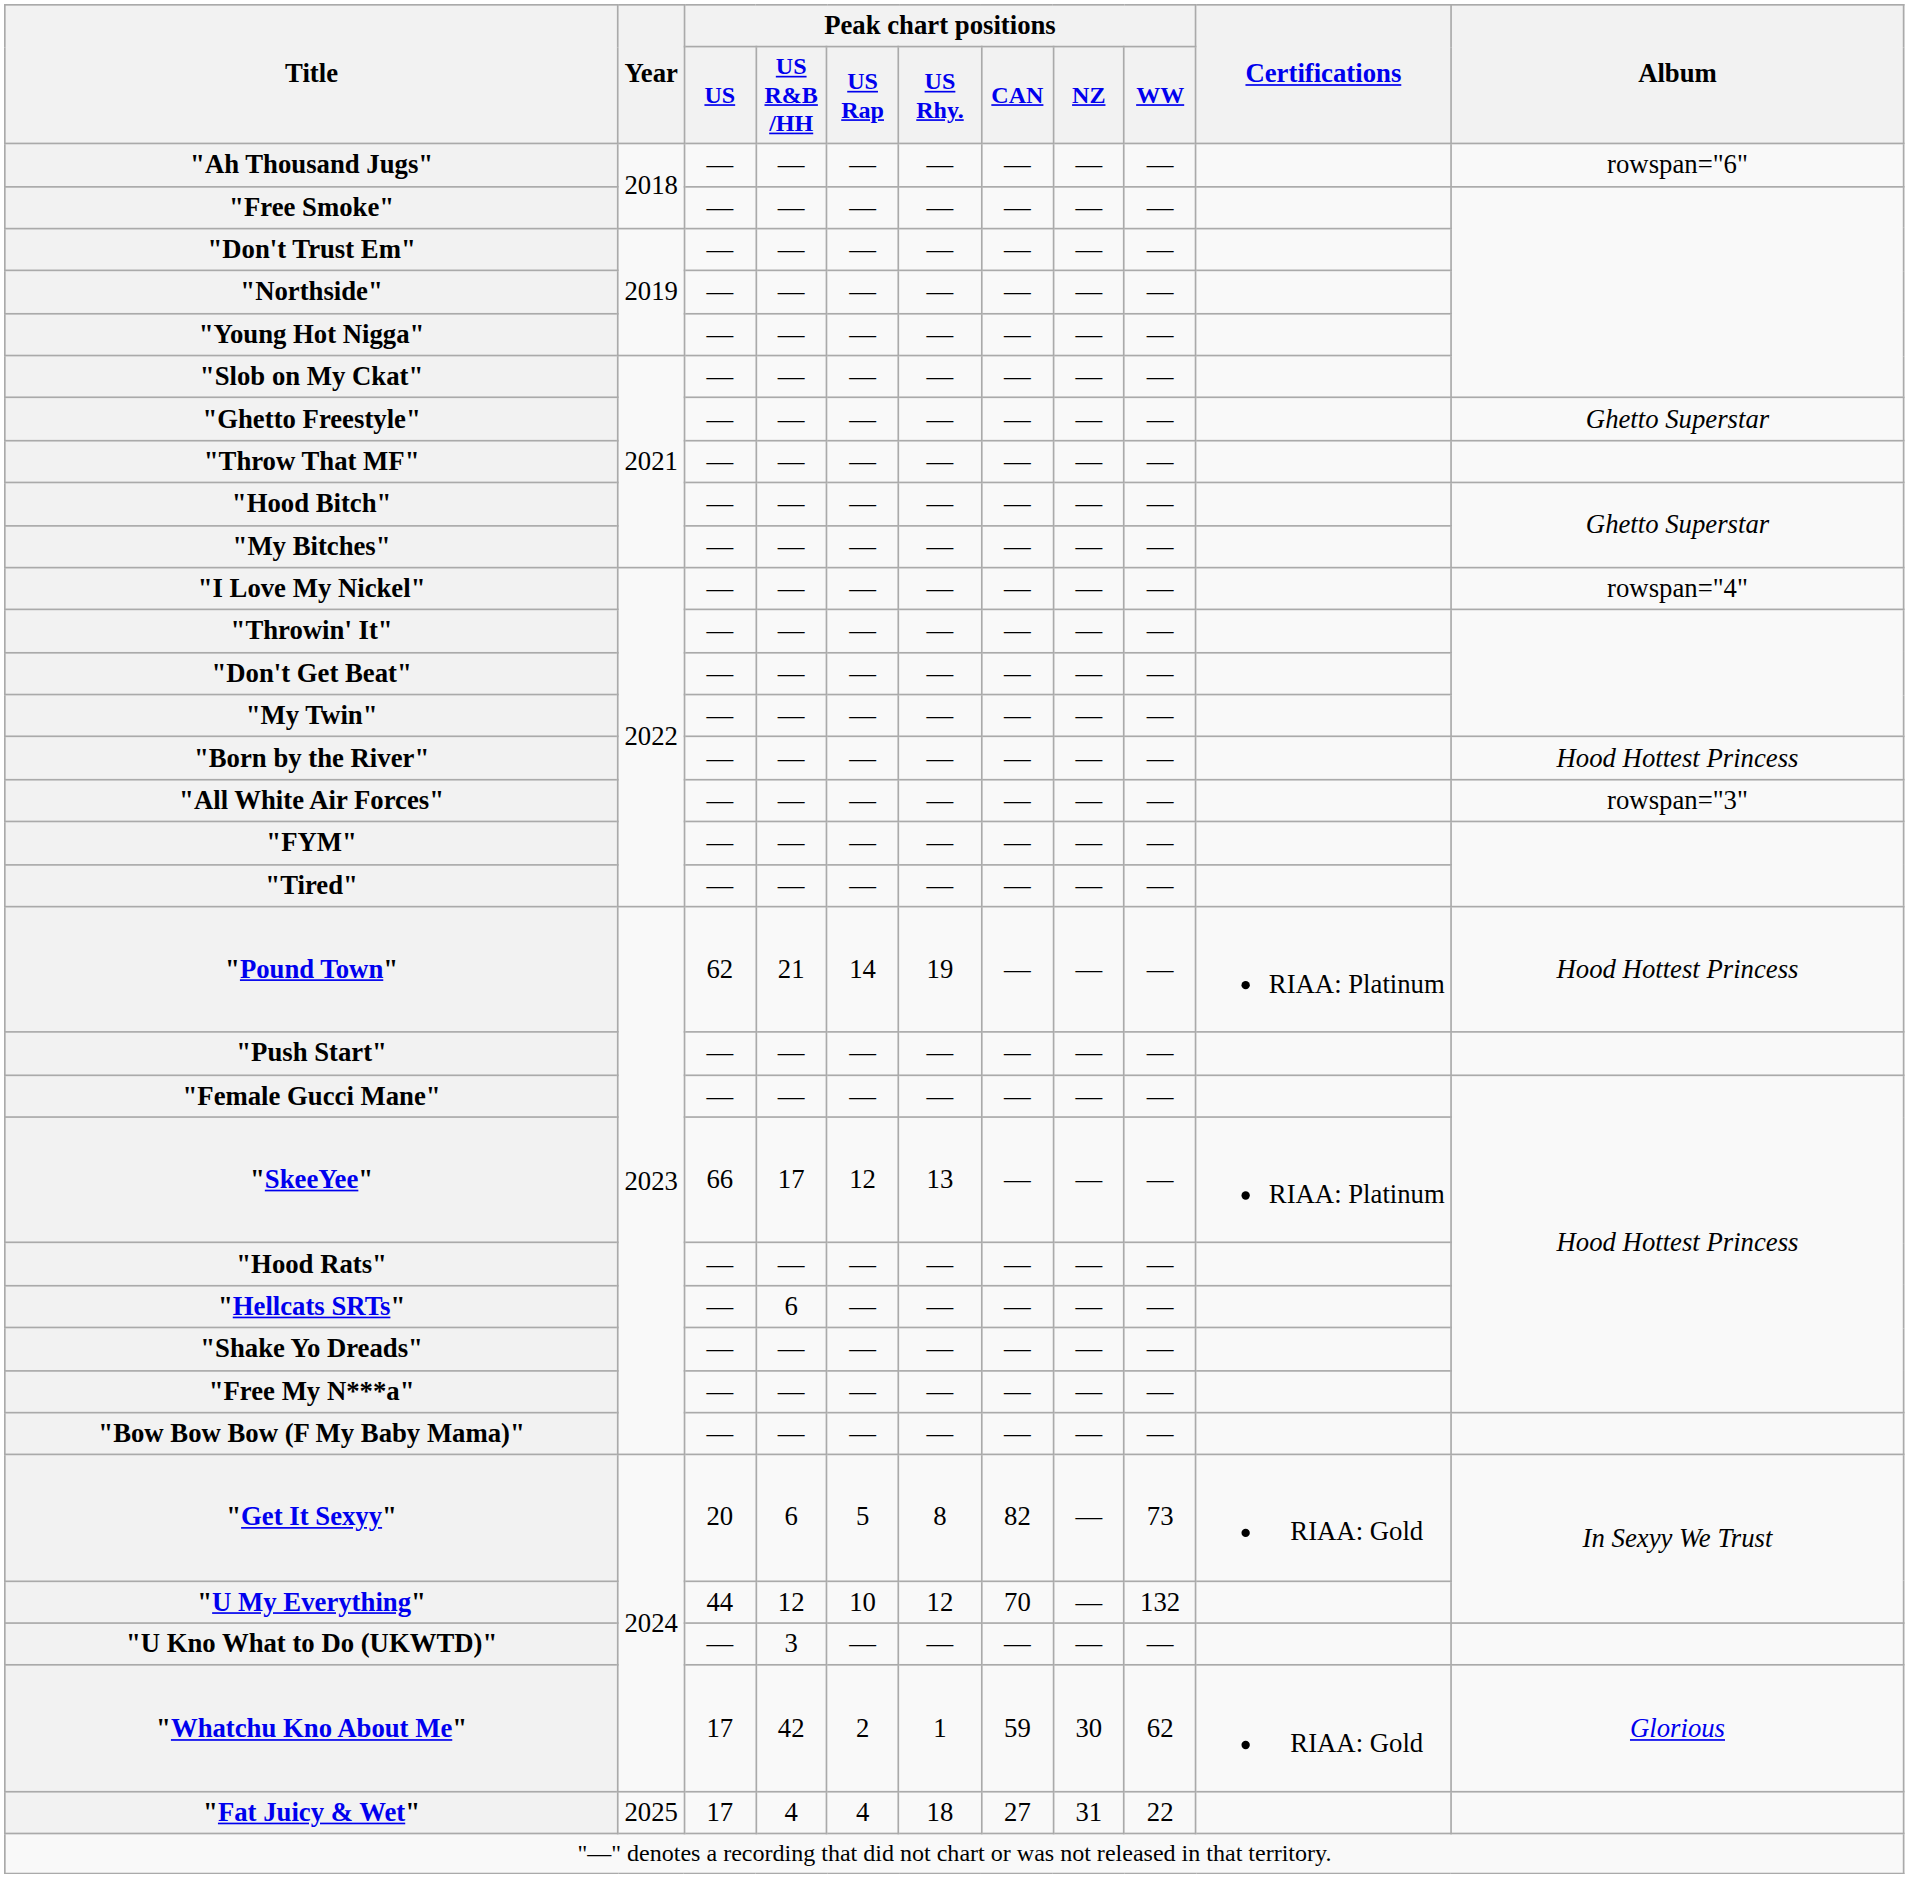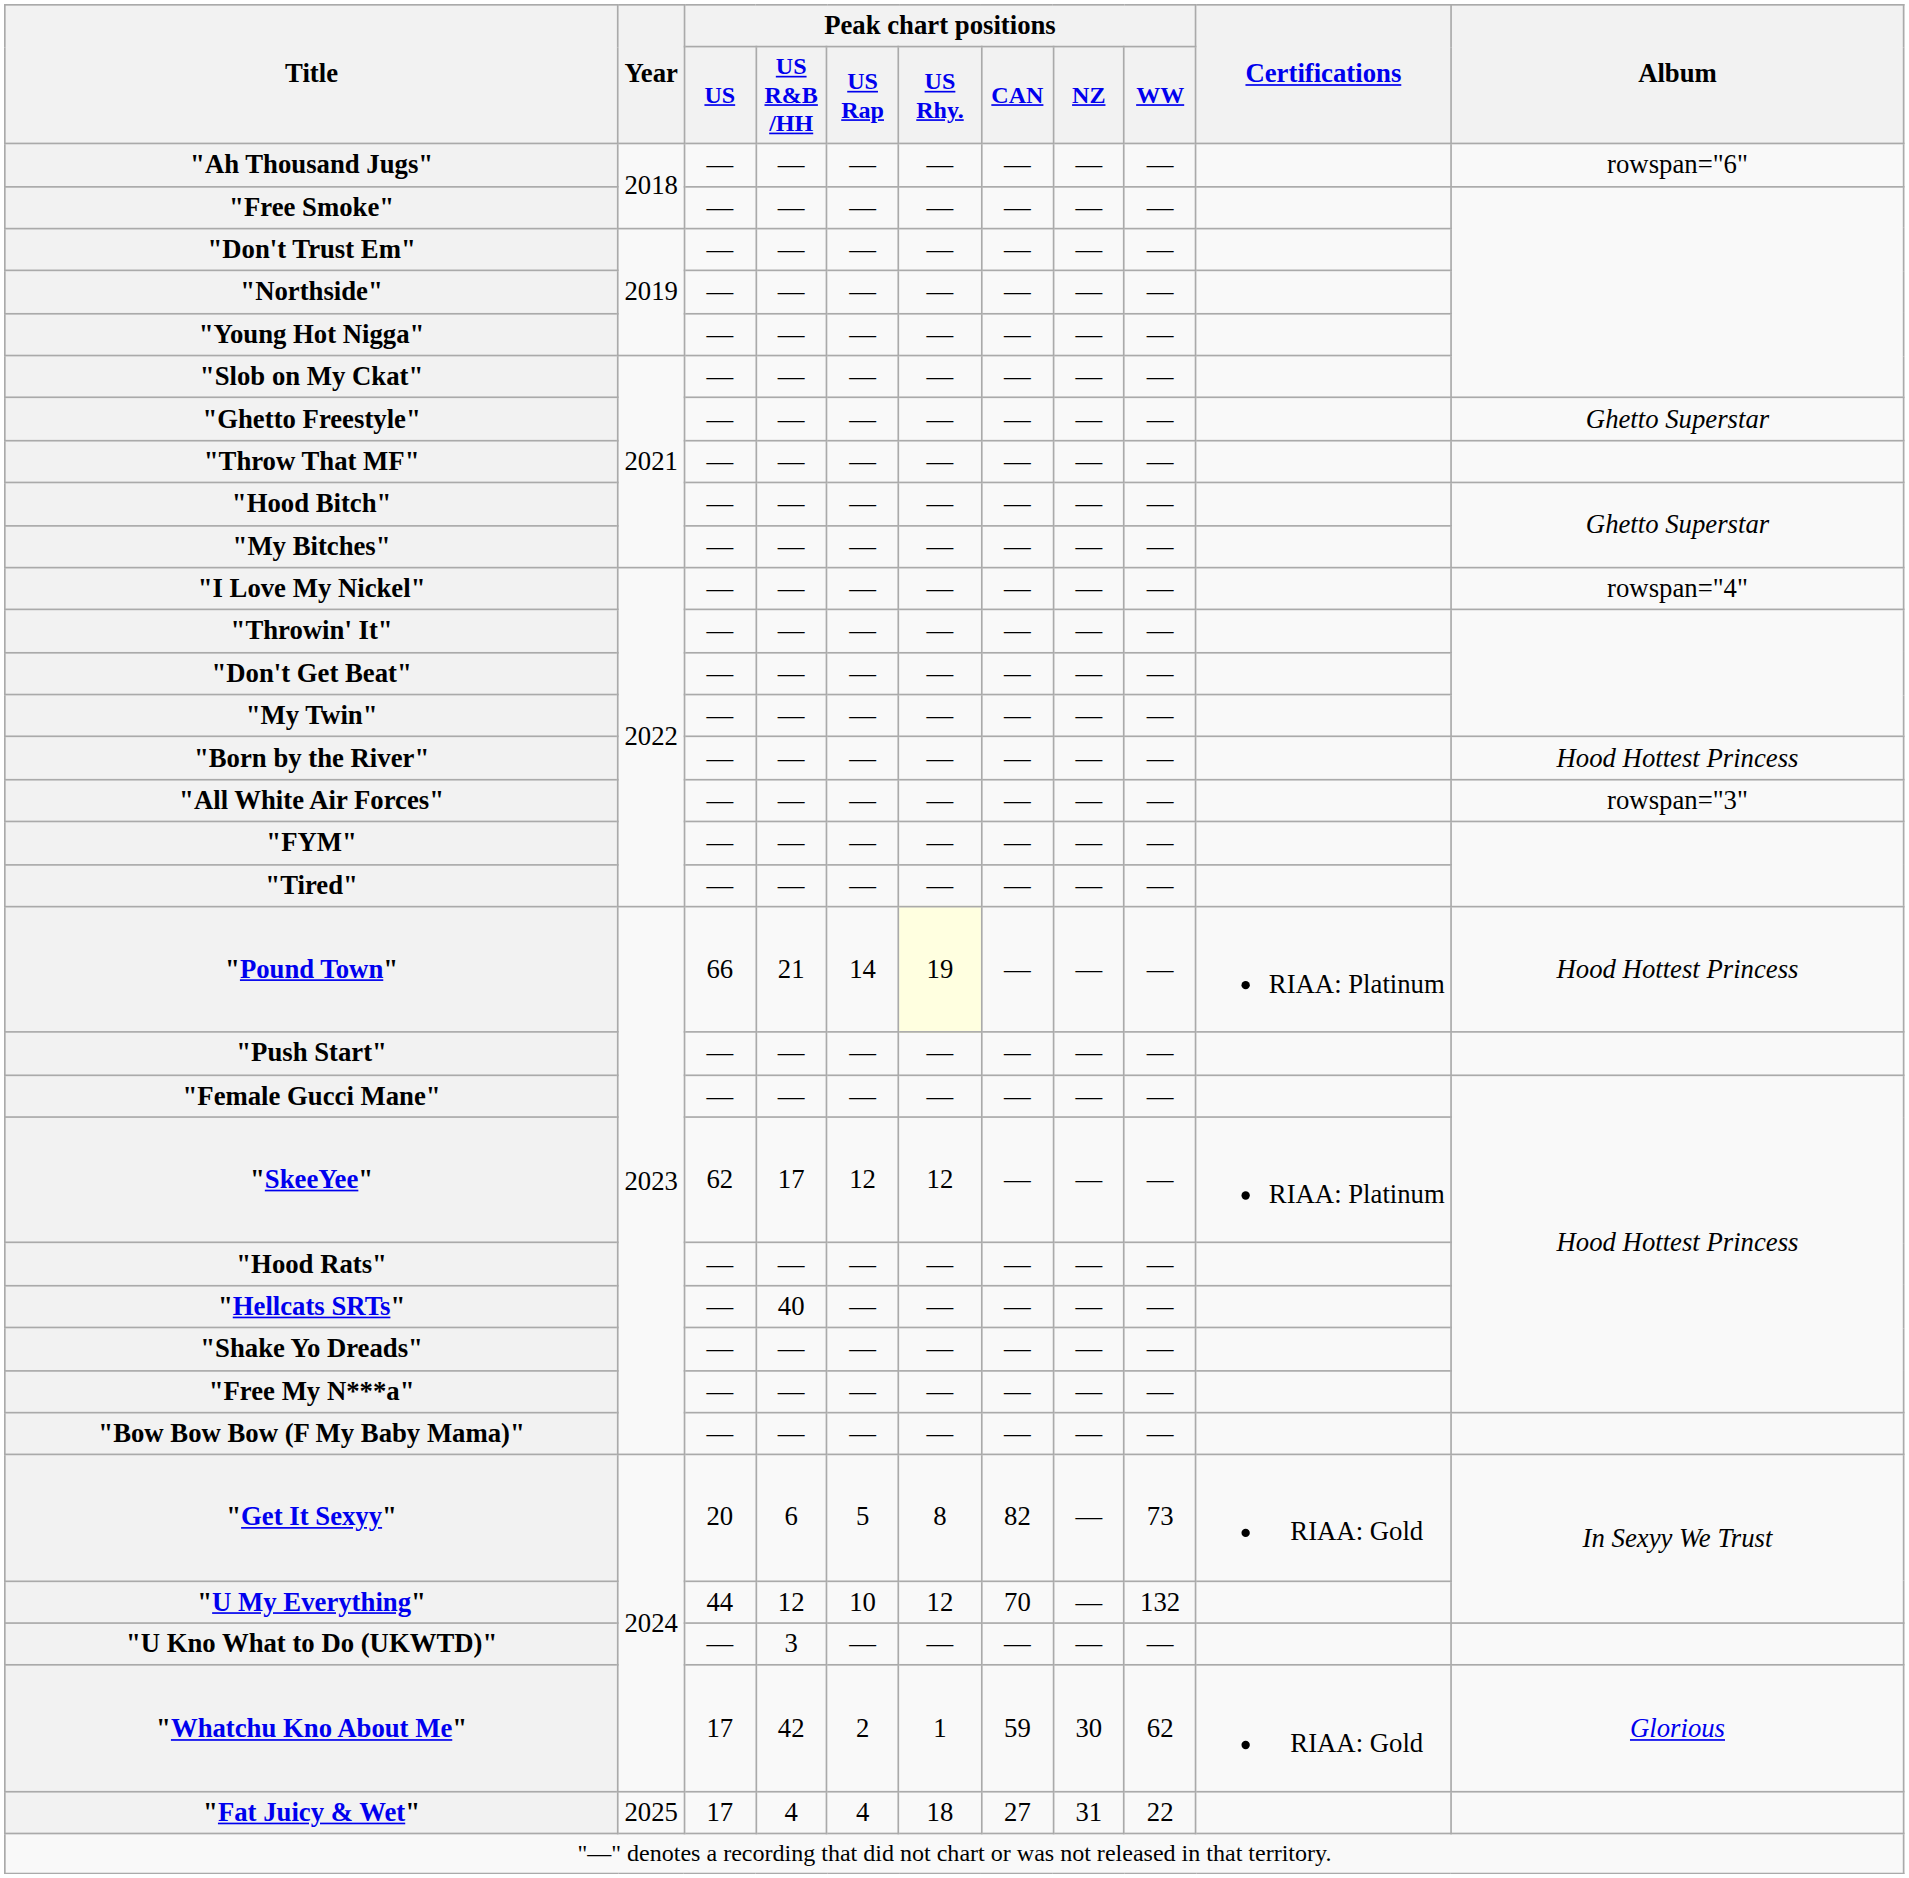(720, 969) 62 -> (720, 969) 66
(940, 969) no background -> (940, 969) lightyellow background
(720, 1179) 66 -> (720, 1179) 62
(940, 1179) 13 -> (940, 1179) 12
(791, 1306) 6 -> (791, 1306) 40
